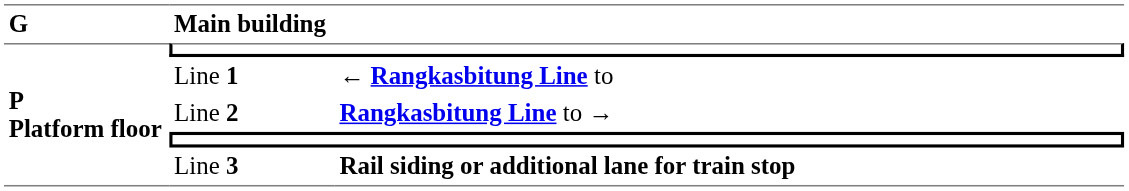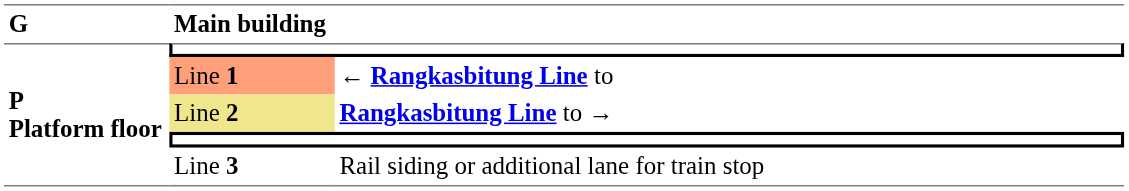(206, 75) no background -> (206, 75) lightsalmon background
(206, 112) no background -> (206, 112) khaki background
(567, 165) bold -> (552, 165) normal
